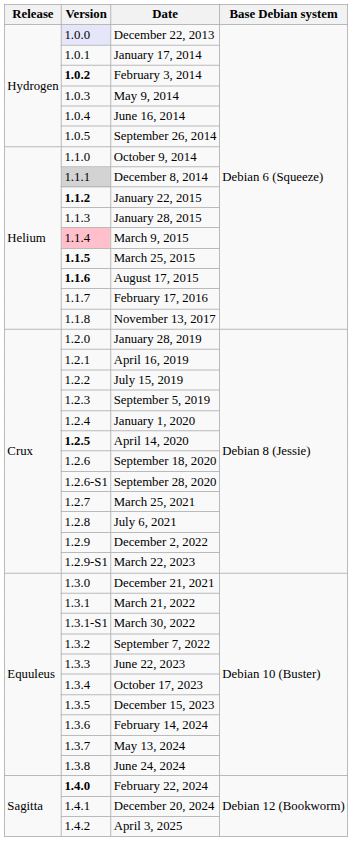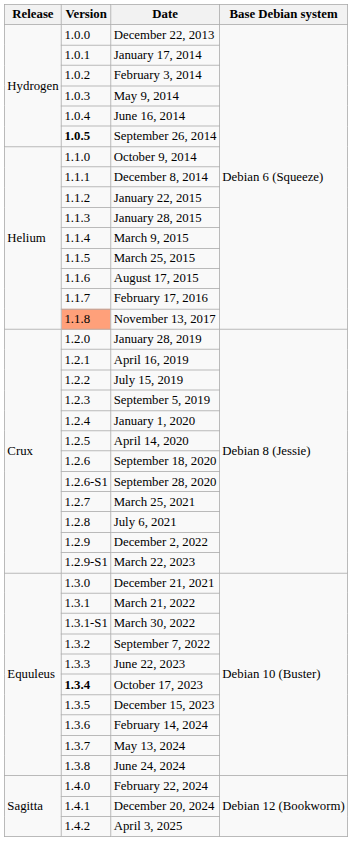(77, 34) lavender background -> (77, 34) no background
(77, 75) bold -> (77, 75) normal
(77, 136) normal -> (77, 136) bold
(77, 177) lightgrey background -> (77, 177) no background
(77, 197) bold -> (77, 197) normal
(77, 237) pink background -> (77, 237) no background
(77, 258) bold -> (77, 258) normal
(77, 278) bold -> (77, 278) normal
(77, 319) no background -> (77, 319) lightsalmon background
(77, 440) bold -> (77, 440) normal
(77, 684) normal -> (77, 684) bold
(77, 786) bold -> (77, 786) normal
